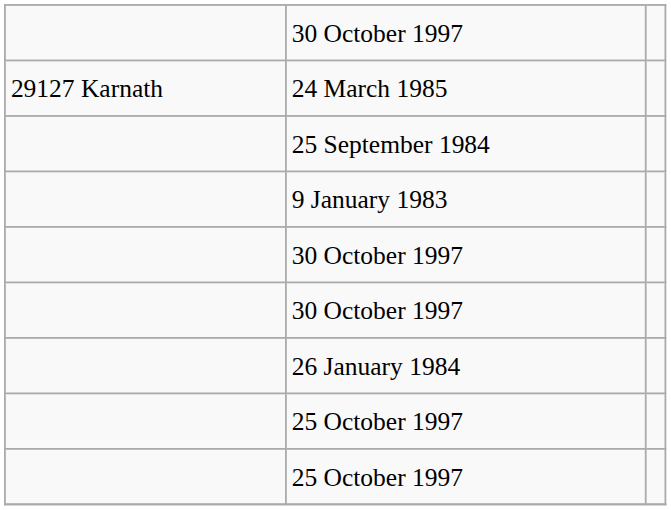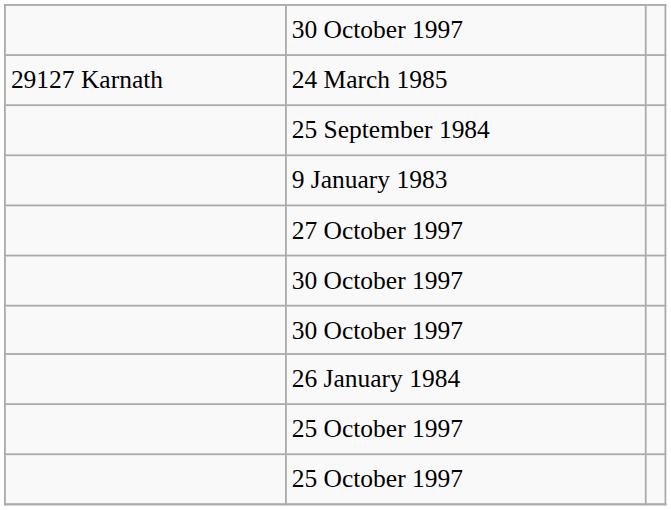+ row: (145, 230)
